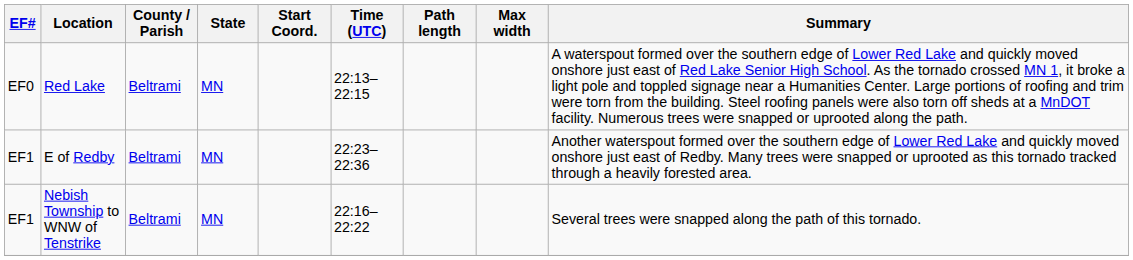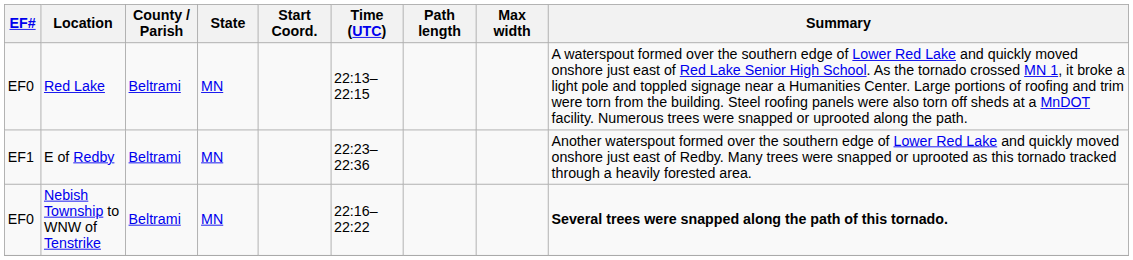(21, 219) EF1 -> (21, 219) EF0
(736, 219) normal -> (750, 219) bold
